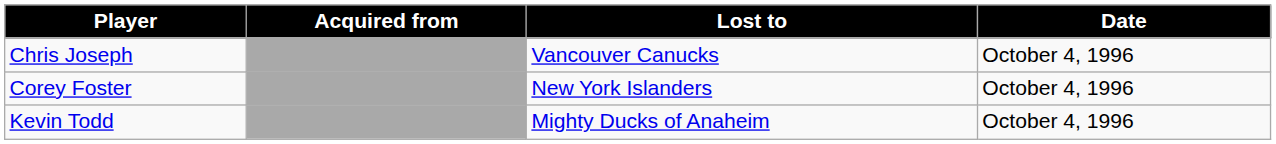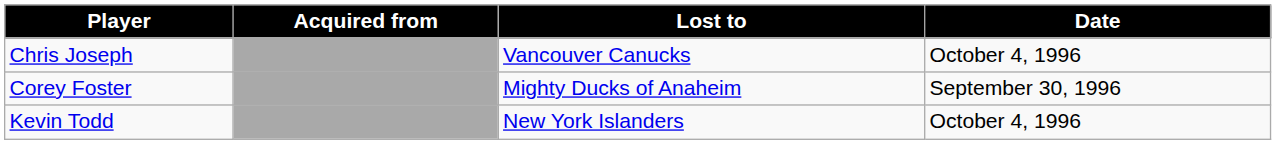(622, 88) New York Islanders -> (622, 88) Mighty Ducks of Anaheim
(1058, 88) October 4, 1996 -> (1025, 88) September 30, 1996
(651, 121) Mighty Ducks of Anaheim -> (593, 121) New York Islanders
